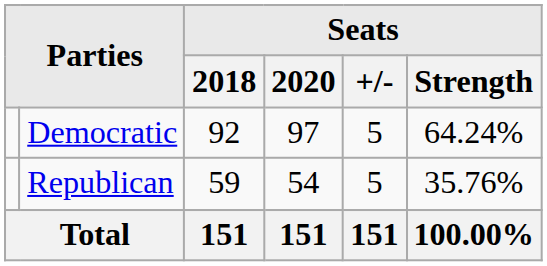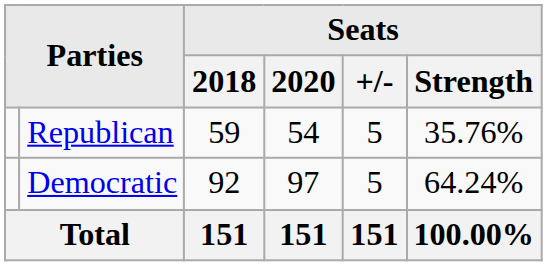rows swapped: (102, 132) <-> (100, 183)
